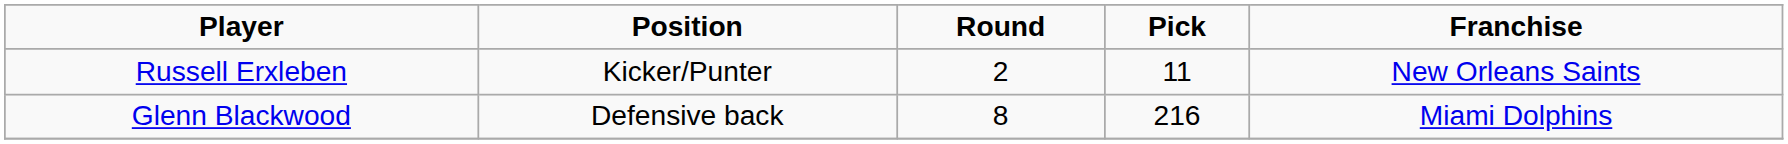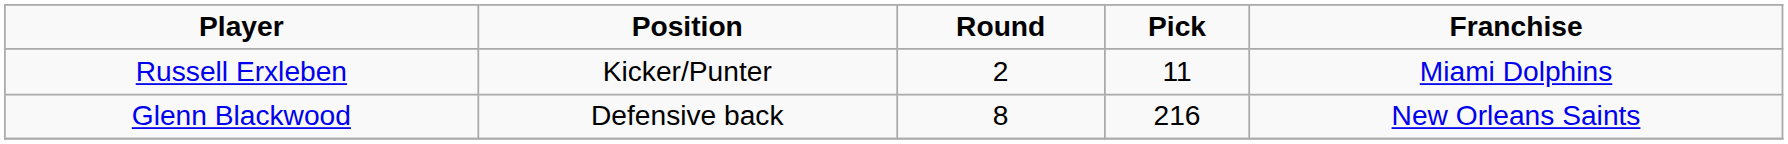(1516, 71) New Orleans Saints -> (1516, 71) Miami Dolphins
(1516, 116) Miami Dolphins -> (1516, 116) New Orleans Saints
